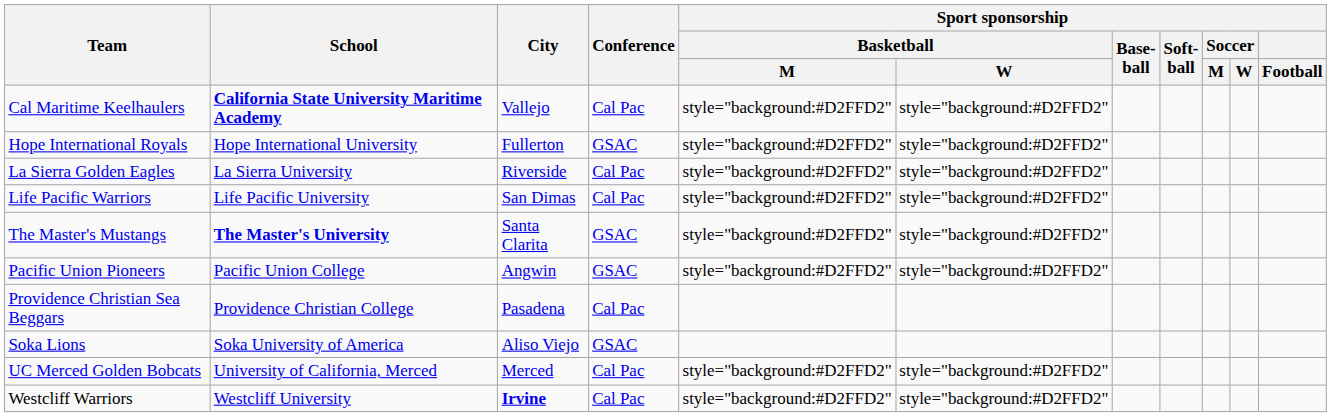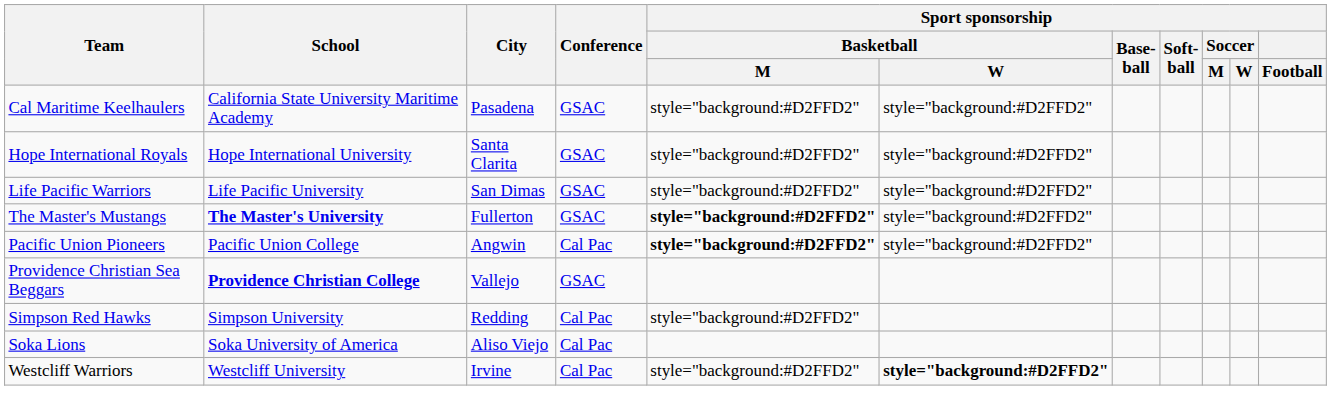(348, 108) bold -> (333, 108) normal
(526, 108) Vallejo -> (502, 108) Pasadena
(618, 108) Cal Pac -> (583, 108) GSAC
(533, 144) Fullerton -> (494, 154) Santa Clarita
- row: (92, 171)
(618, 198) Cal Pac -> (583, 190) GSAC
(525, 234) Santa Clarita -> (502, 217) Fullerton
(787, 234) normal -> (763, 217) bold
(615, 271) GSAC -> (586, 244) Cal Pac
(787, 271) normal -> (763, 244) bold
(314, 307) normal -> (314, 280) bold
(533, 307) Pasadena -> (495, 280) Vallejo
(618, 307) Cal Pac -> (583, 280) GSAC
+ row: (80, 317)
(615, 344) GSAC -> (586, 344) Cal Pac
- row: (105, 371)
(524, 397) bold -> (491, 371) normal
(1004, 397) normal -> (996, 371) bold
